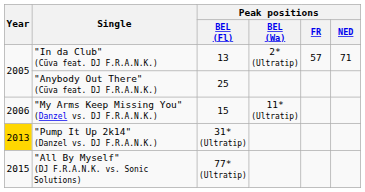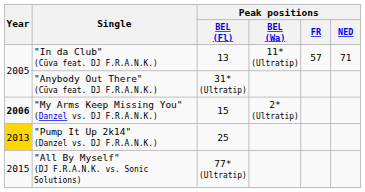(275, 58) 2* (Ultratip) -> (275, 58) 11* (Ultratip)
(223, 84) 25 -> (223, 84) 31* (Ultratip)
(18, 110) normal -> (18, 110) bold
(275, 110) 11* (Ultratip) -> (275, 110) 2* (Ultratip)
(223, 137) 31* (Ultratip) -> (223, 137) 25
